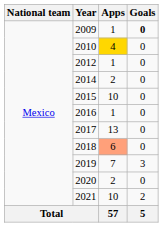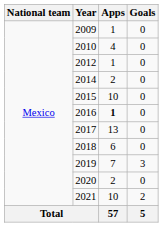(143, 29) bold -> (143, 29) normal
(113, 46) gold background -> (113, 46) no background
(113, 113) normal -> (113, 113) bold
(113, 146) lightsalmon background -> (113, 146) no background
